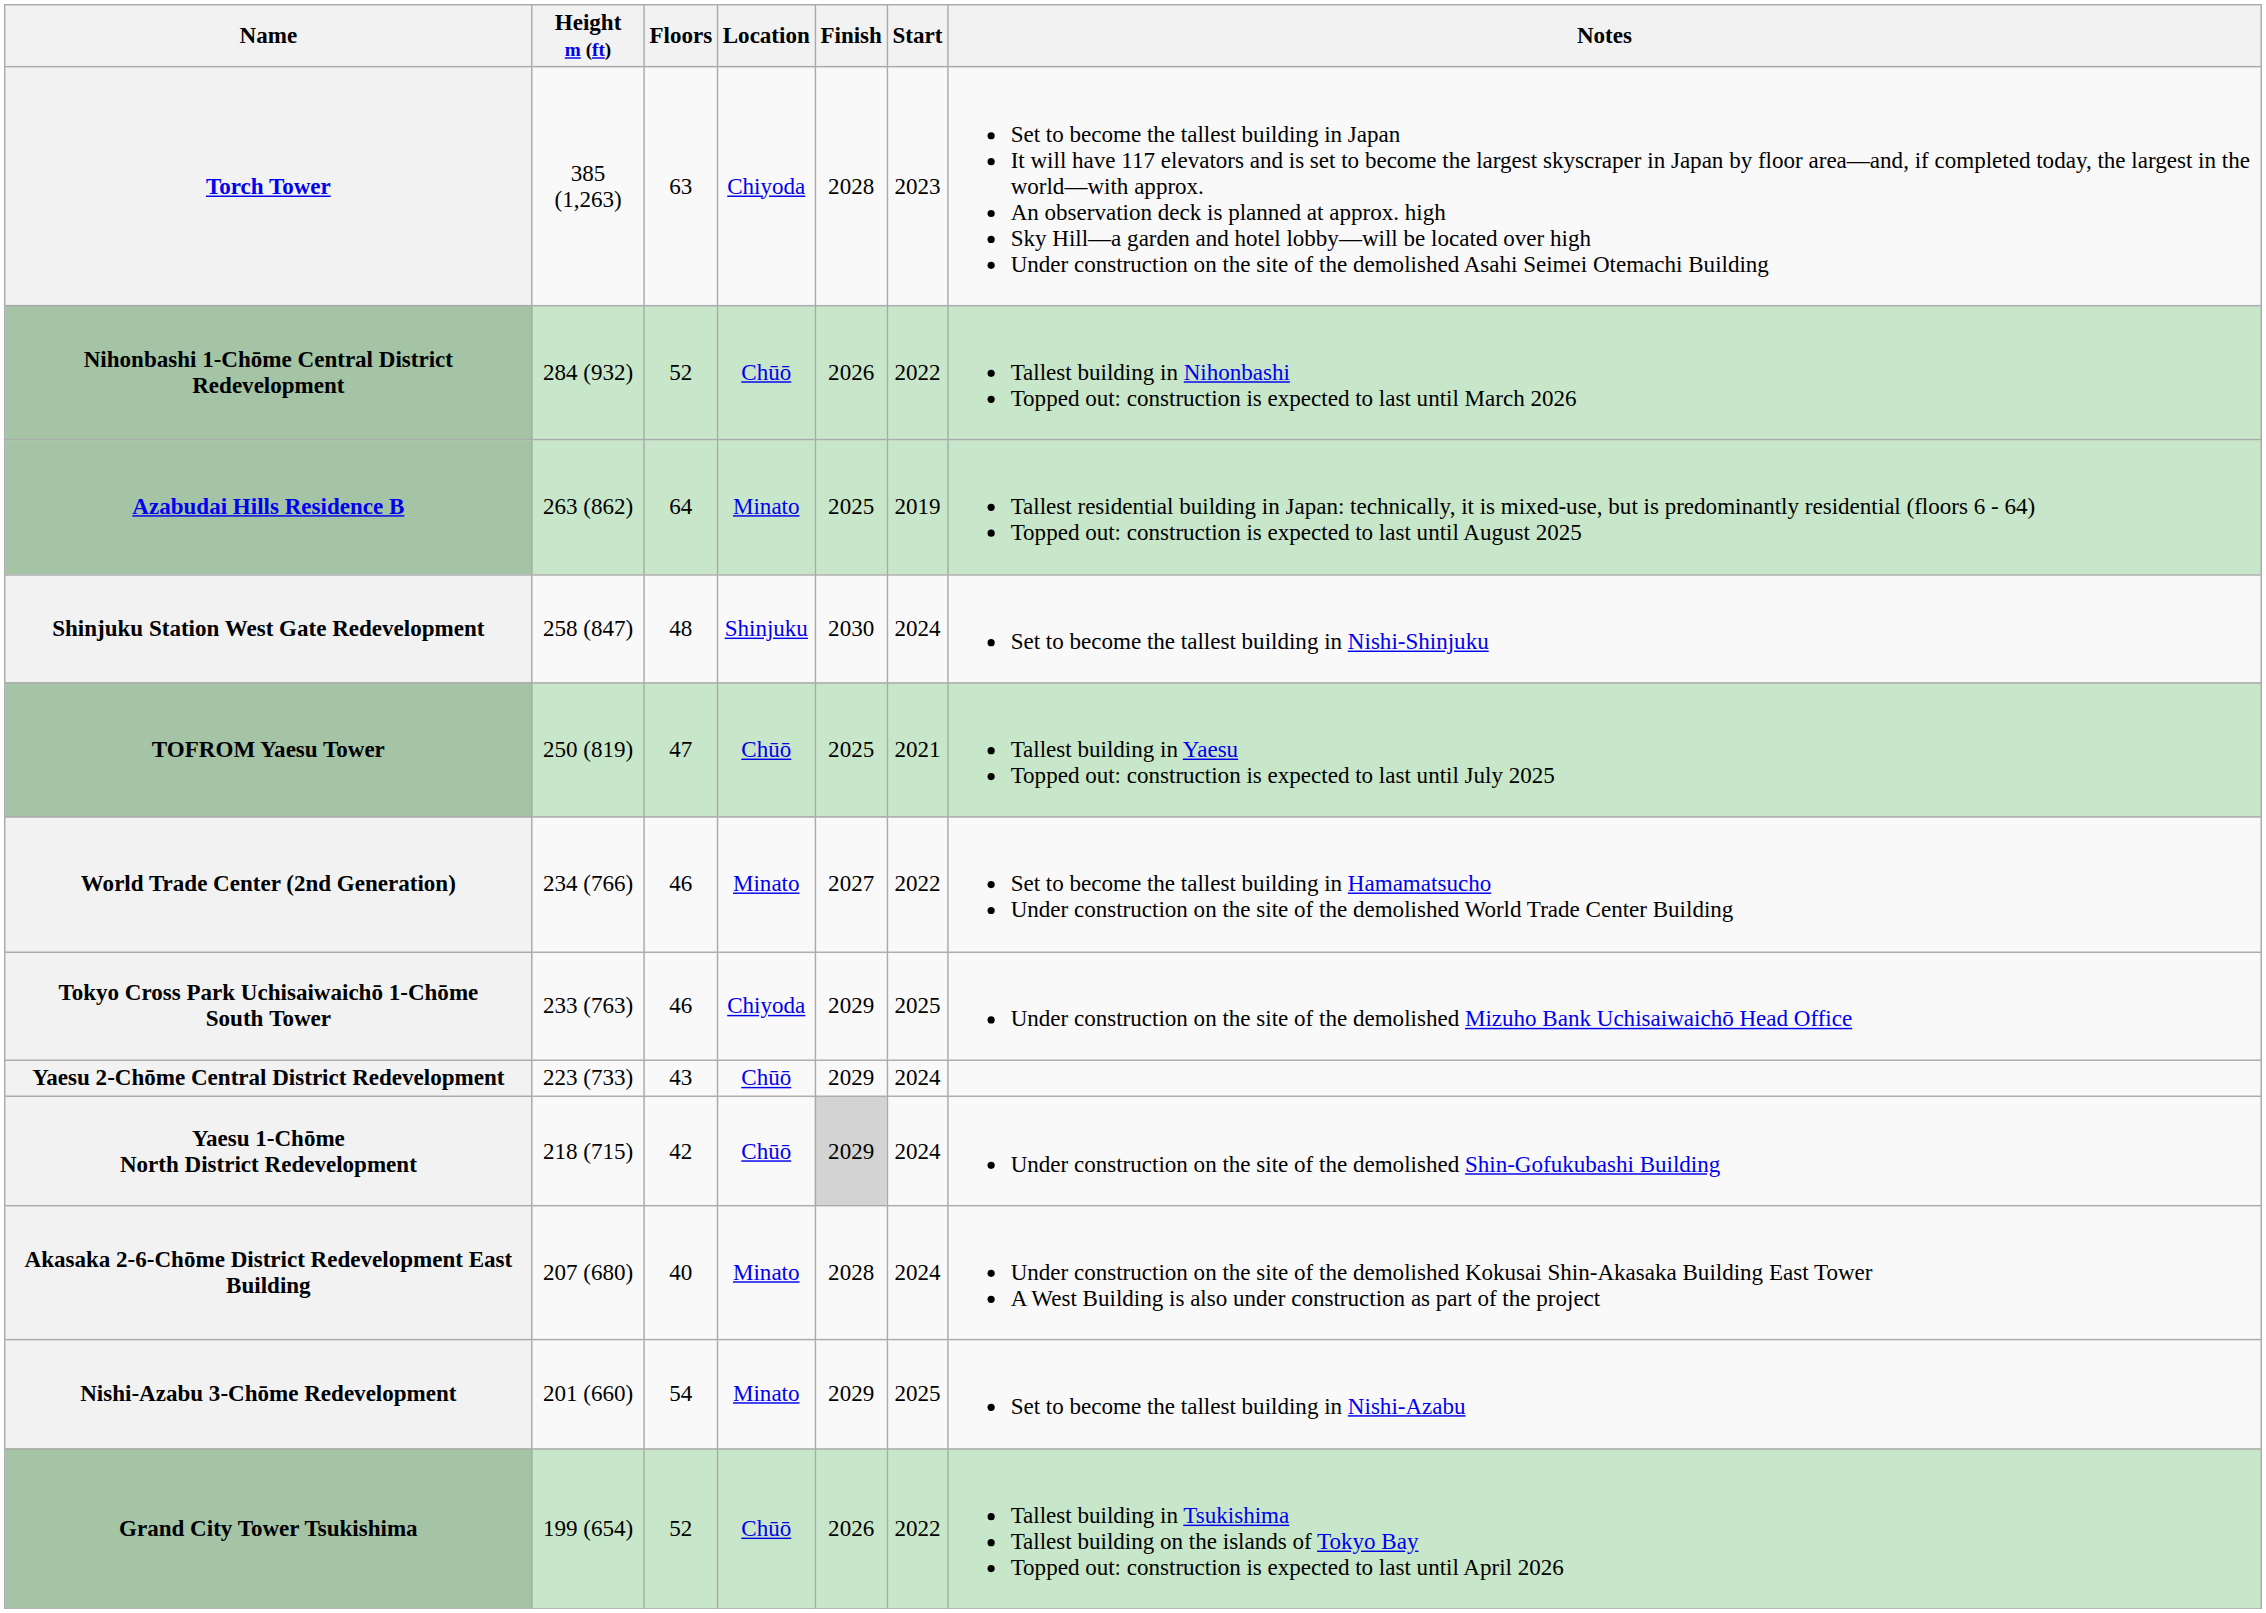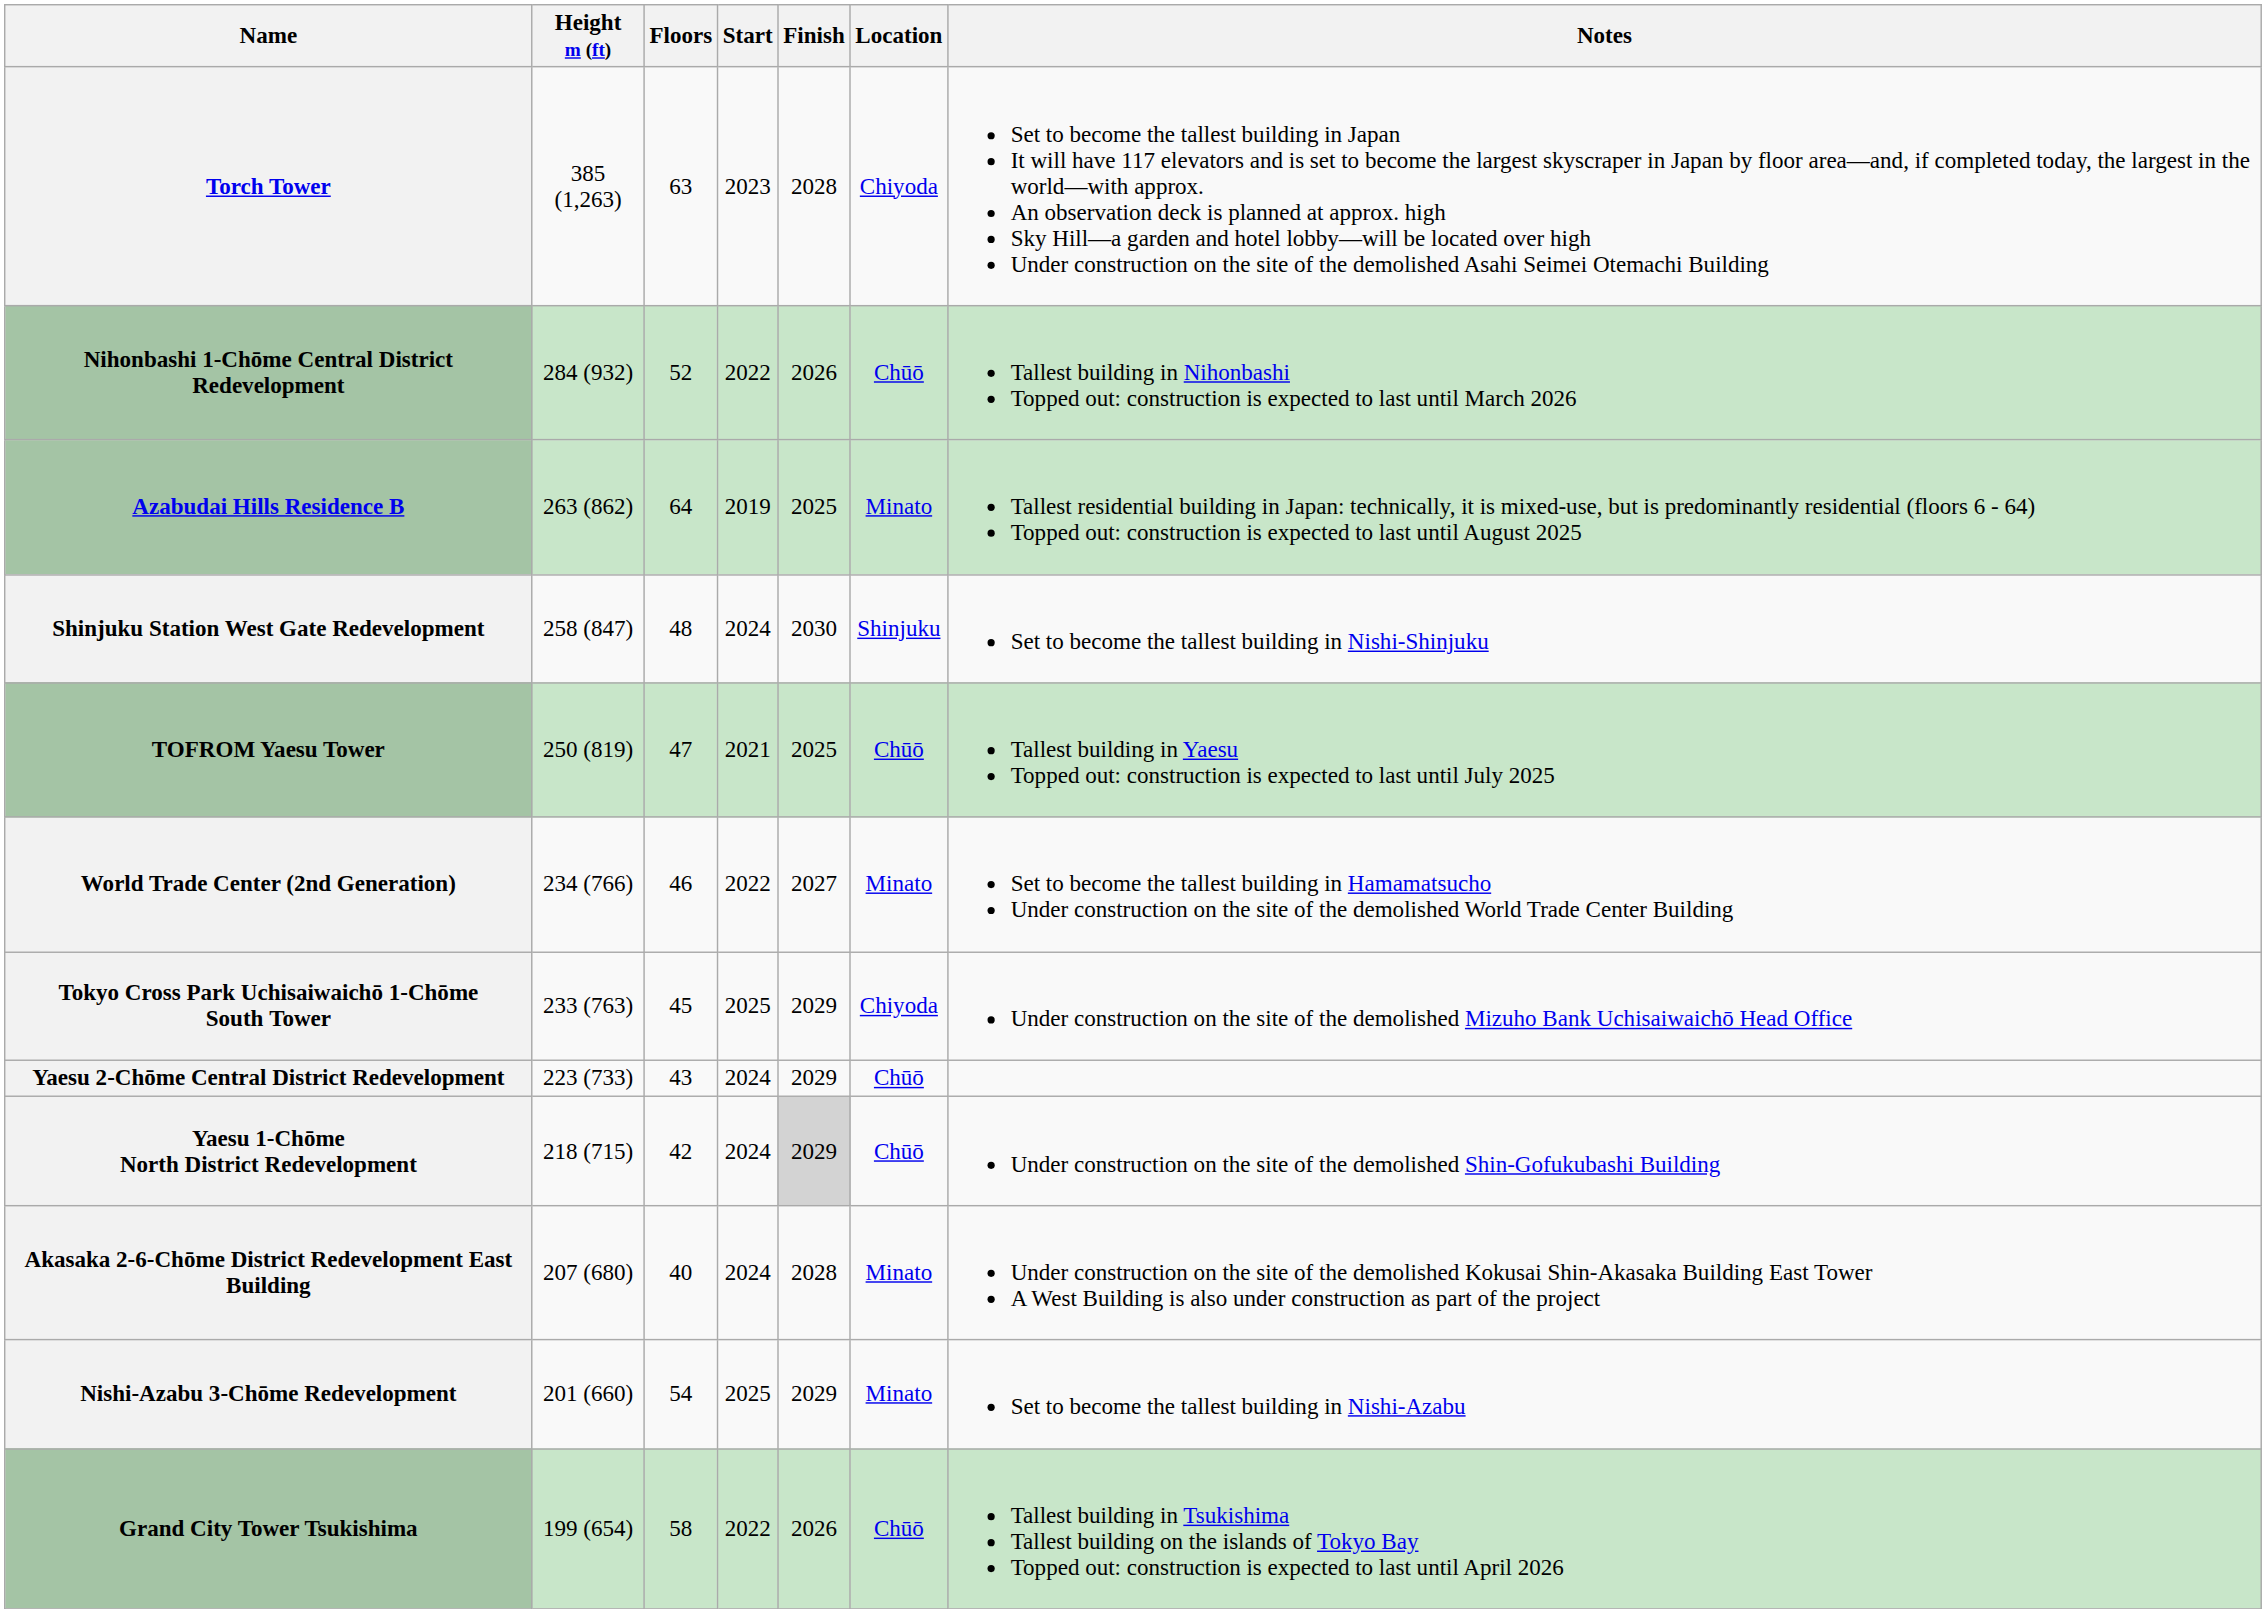columns swapped: (917, 35) <-> (766, 35)
(681, 1005) 46 -> (681, 1005) 45
(681, 1528) 52 -> (681, 1528) 58
